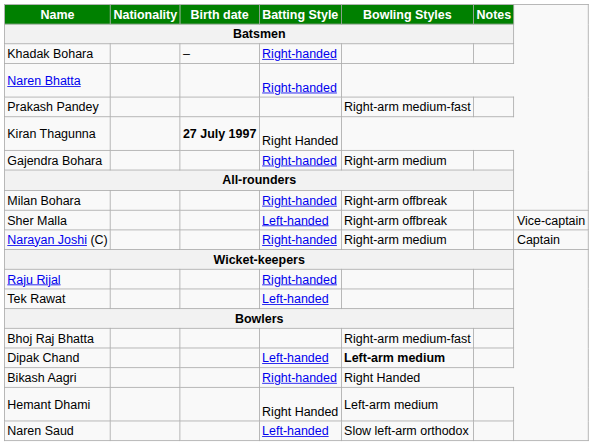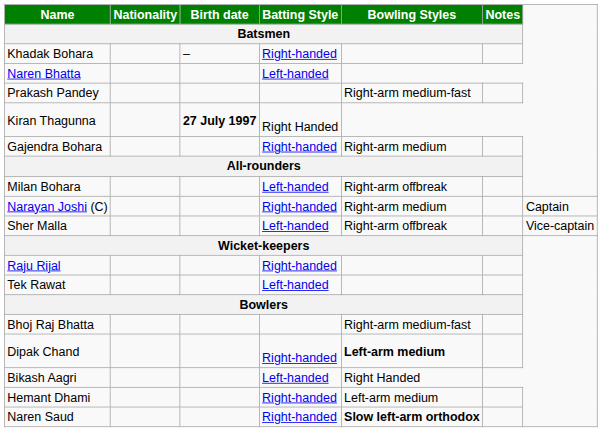(300, 88) Right-handed -> (295, 74) Left-handed
(300, 200) Right-handed -> (295, 186) Left-handed
rows swapped: (57, 240) <-> (37, 220)
(295, 358) Left-handed -> (300, 358) Right-handed
(300, 378) Right-handed -> (295, 378) Left-handed
(300, 411) Right Handed -> (300, 398) Right-handed
(295, 431) Left-handed -> (300, 417) Right-handed
(406, 431) normal -> (412, 417) bold
